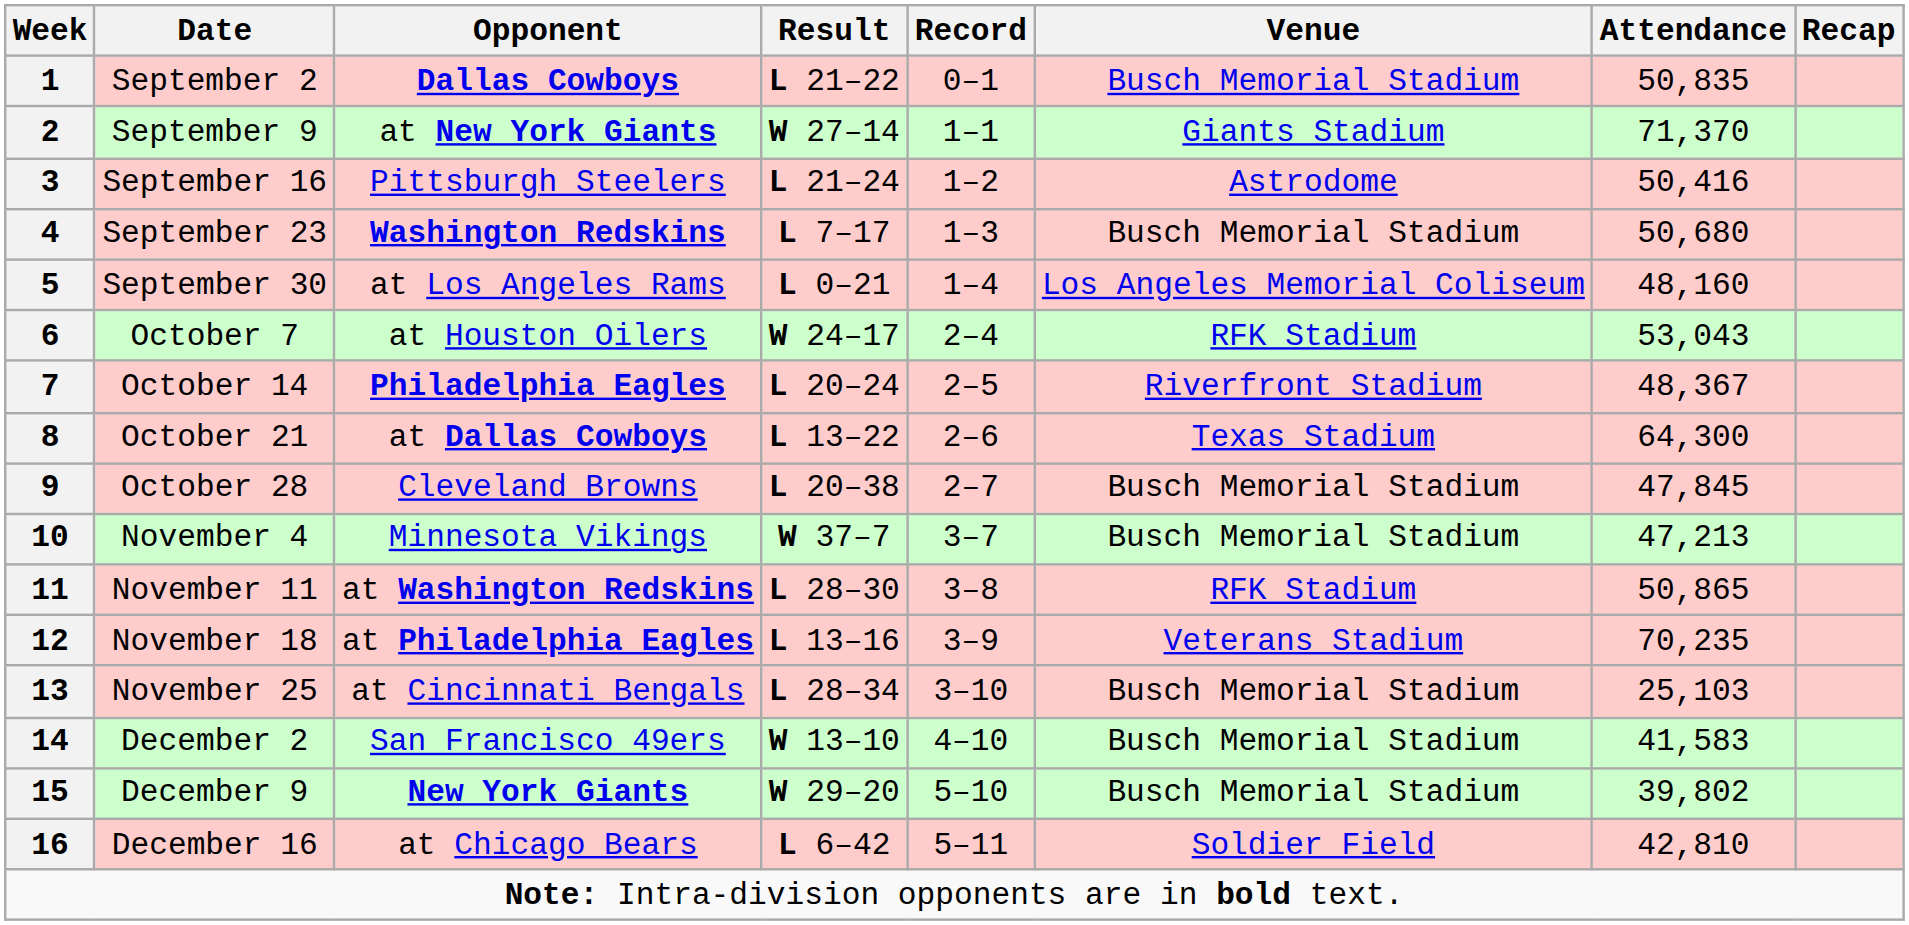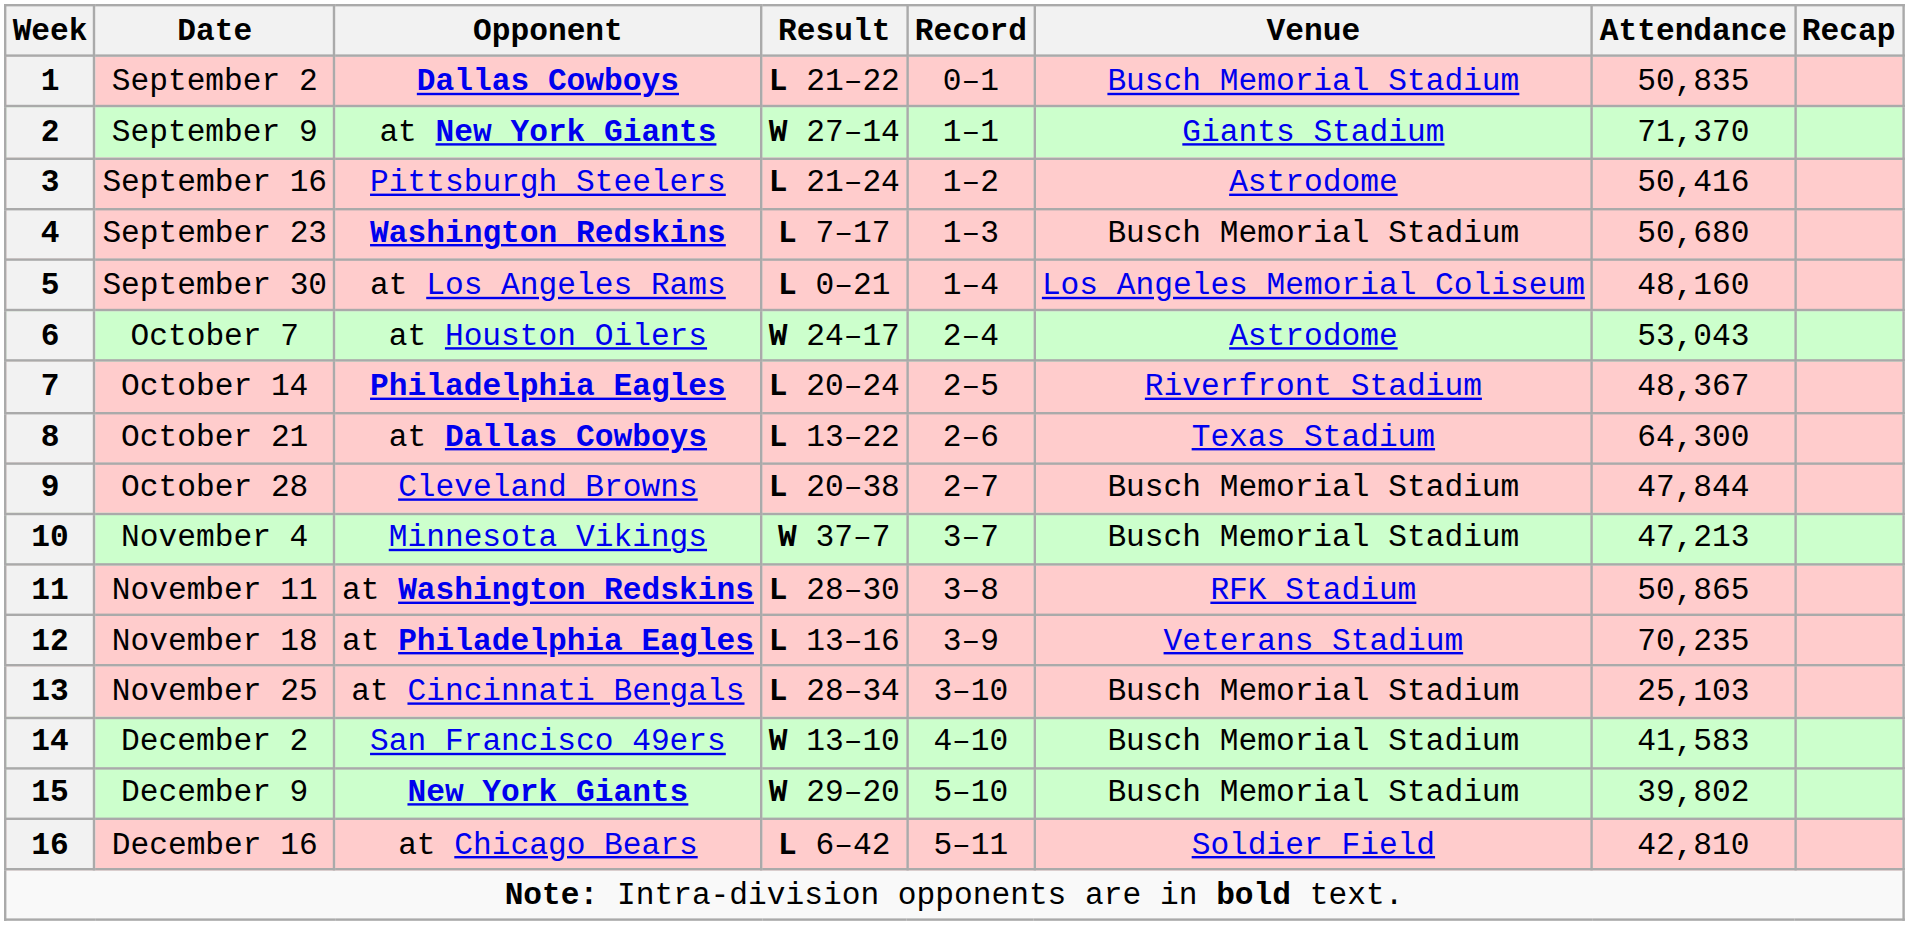(1313, 336) RFK Stadium -> (1313, 336) Astrodome
(1693, 488) 47,845 -> (1693, 488) 47,844
